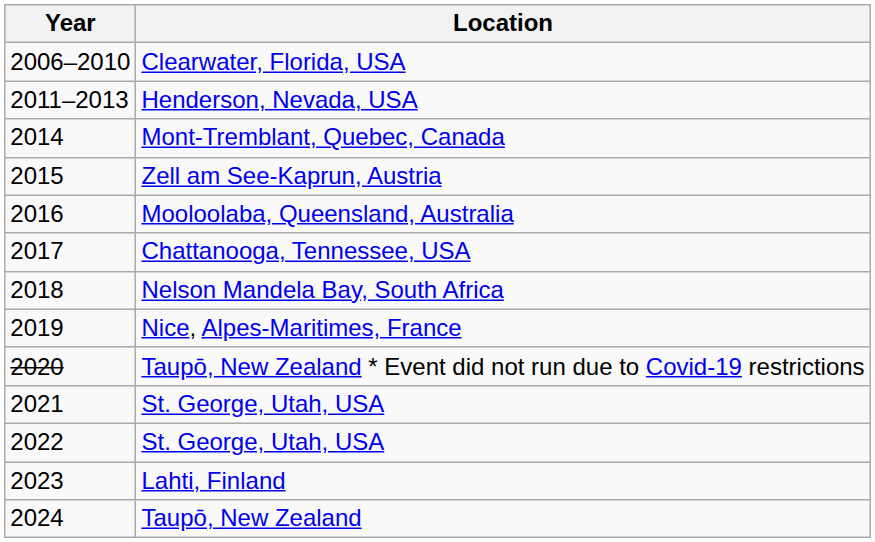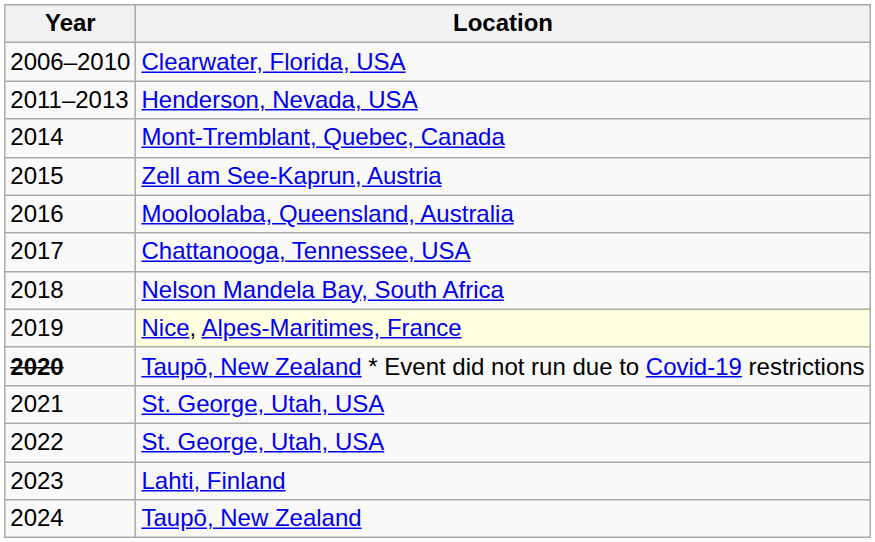(302, 328) no background -> (302, 328) lightyellow background
(37, 366) normal -> (37, 366) bold
